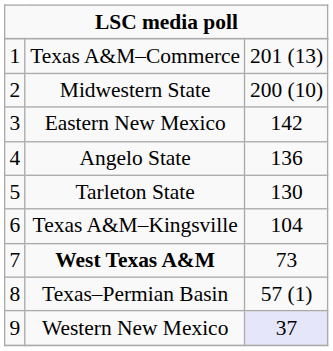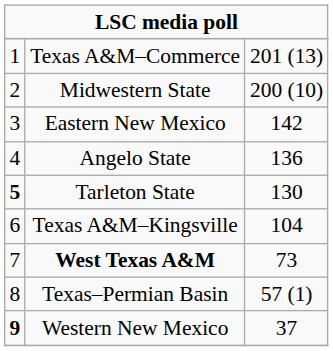(15, 191) normal -> (15, 191) bold
(15, 327) normal -> (15, 327) bold
(287, 327) lavender background -> (287, 327) no background
